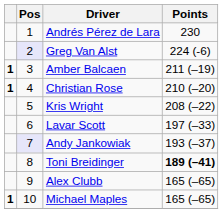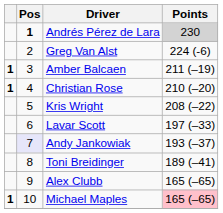(30, 32) normal -> (30, 32) bold
(190, 32) no background -> (190, 32) lightgrey background
(30, 51) lavender background -> (30, 51) no background
(190, 162) bold -> (190, 162) normal
(190, 199) no background -> (190, 199) pink background
